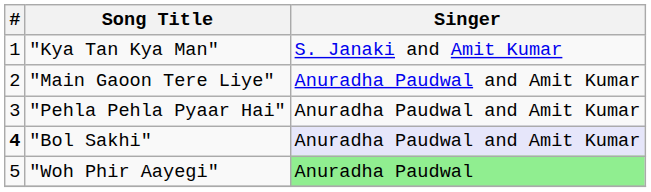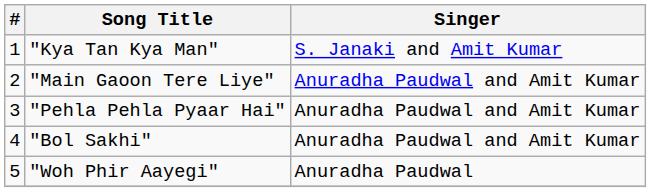(15, 141) bold -> (15, 141) normal
(468, 141) lavender background -> (468, 141) no background
(384, 171) lightgreen background -> (384, 171) no background
